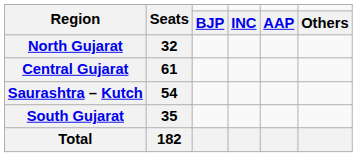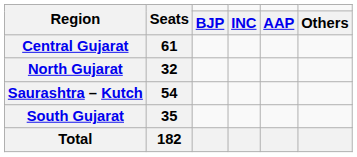rows swapped: (75, 46) <-> (75, 69)
